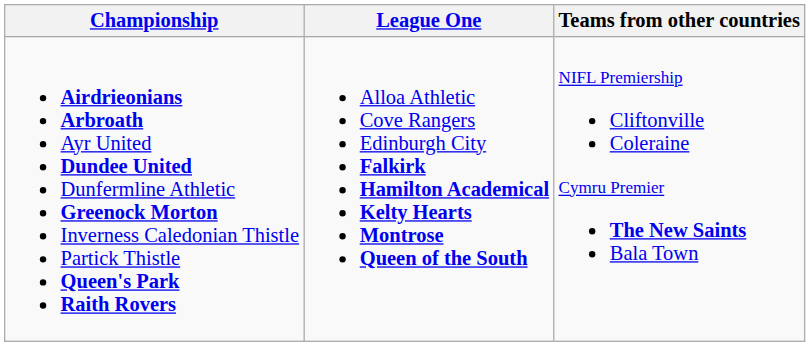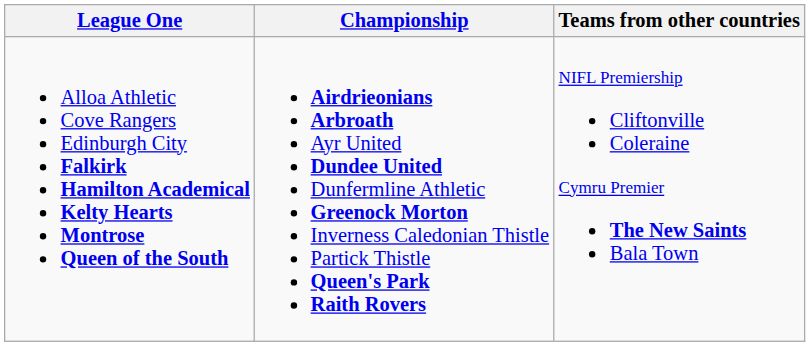columns swapped: (154, 20) <-> (429, 20)
